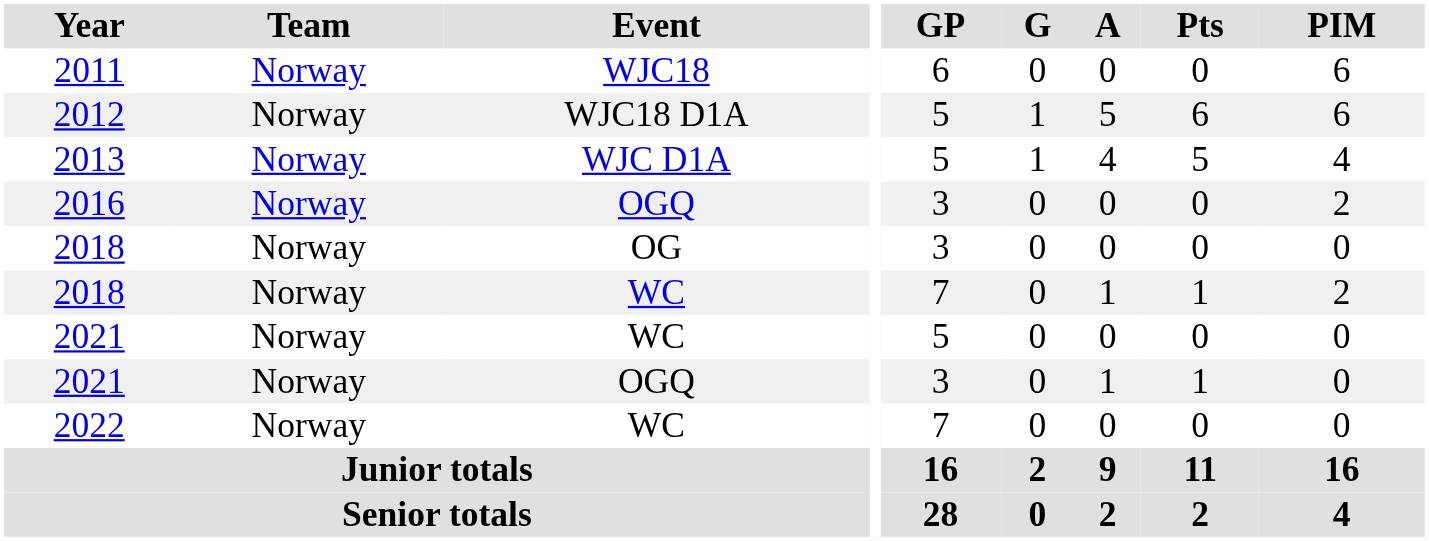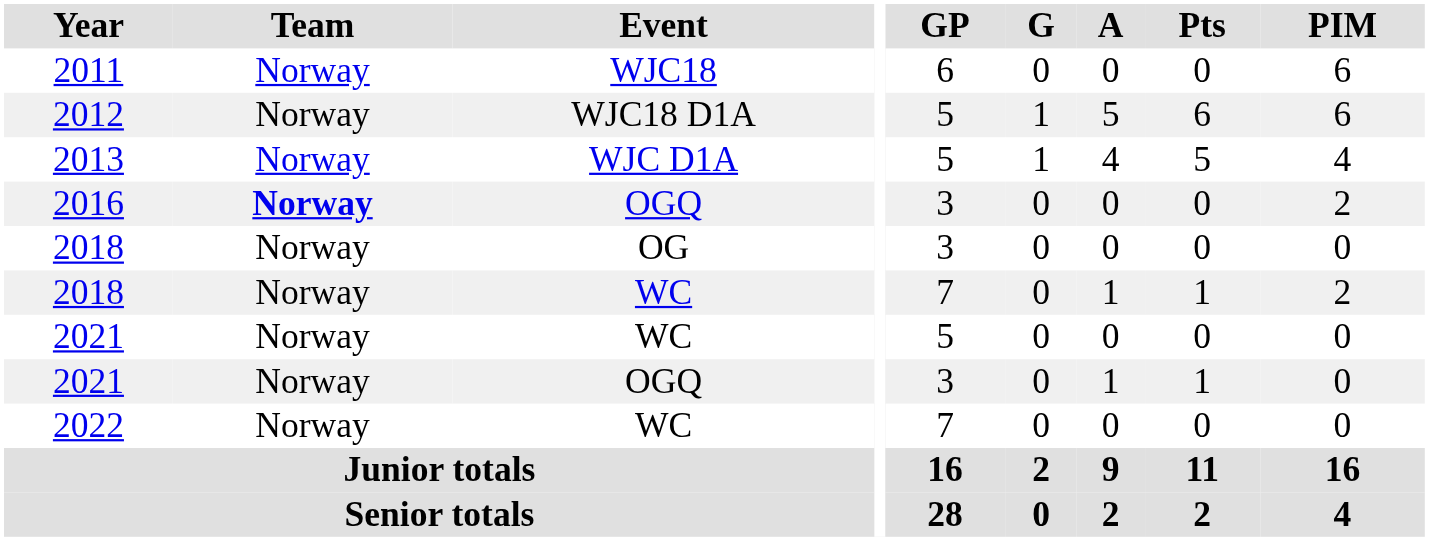(309, 203) normal -> (313, 203) bold
